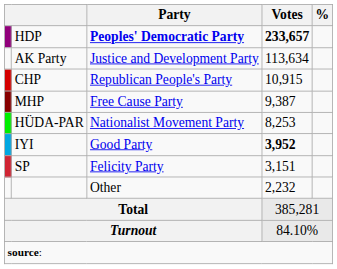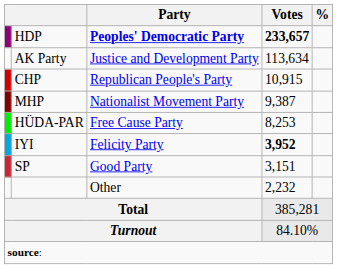(136, 101) Free Cause Party -> (167, 101) Nationalist Movement Party
(167, 123) Nationalist Movement Party -> (136, 123) Free Cause Party
(121, 144) Good Party -> (127, 144) Felicity Party
(127, 166) Felicity Party -> (121, 166) Good Party
